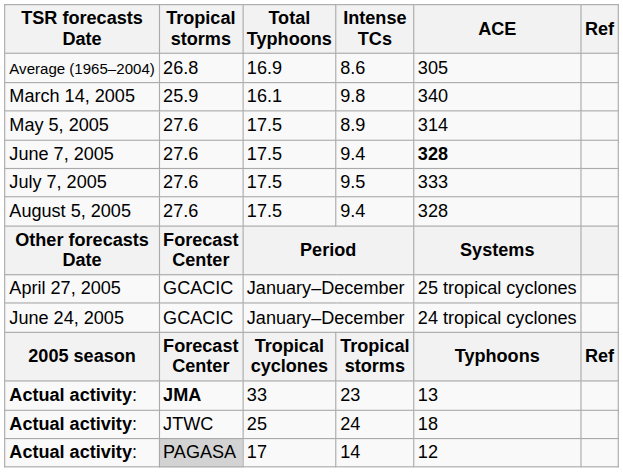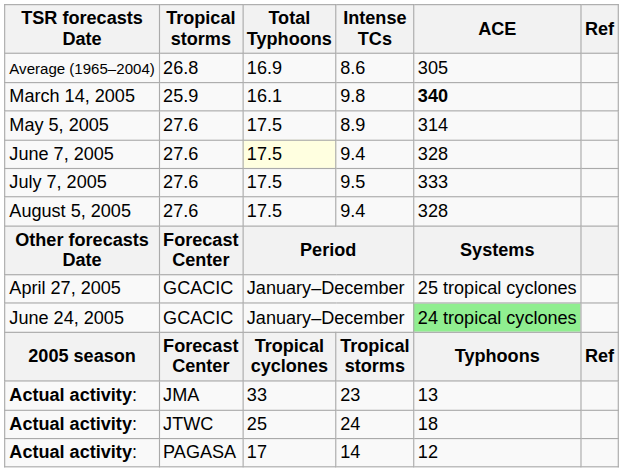(433, 96) normal -> (433, 96) bold
(264, 153) no background -> (264, 153) lightyellow background
(433, 153) bold -> (433, 153) normal
(497, 317) no background -> (497, 317) lightgreen background
(182, 395) bold -> (181, 395) normal
(200, 452) lightgrey background -> (200, 452) no background
